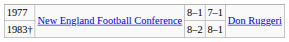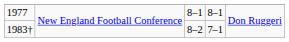(215, 12) 7–1 -> (215, 12) 8–1
(215, 29) 8–1 -> (215, 29) 7–1
